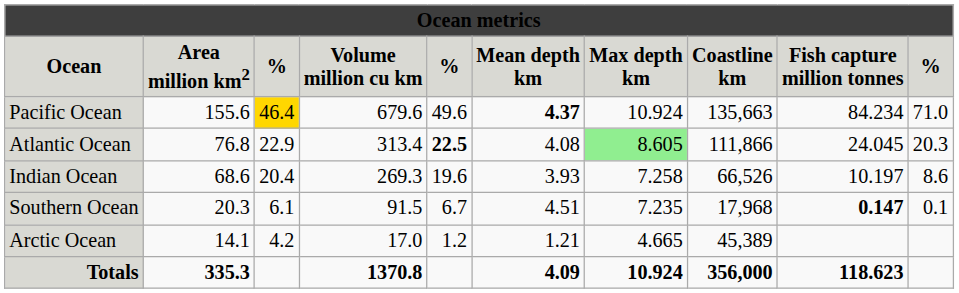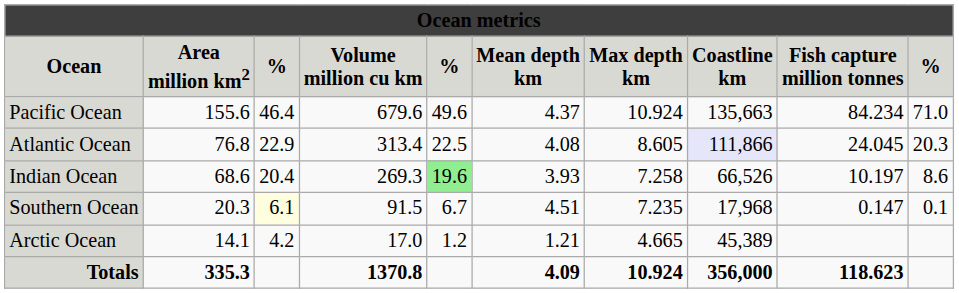(277, 112) gold background -> (277, 112) no background
(562, 112) bold -> (562, 112) normal
(449, 144) bold -> (449, 144) normal
(660, 144) lightgreen background -> (660, 144) no background
(741, 144) no background -> (741, 144) lavender background
(449, 176) no background -> (449, 176) lightgreen background
(282, 208) no background -> (282, 208) lightyellow background
(881, 208) bold -> (881, 208) normal
